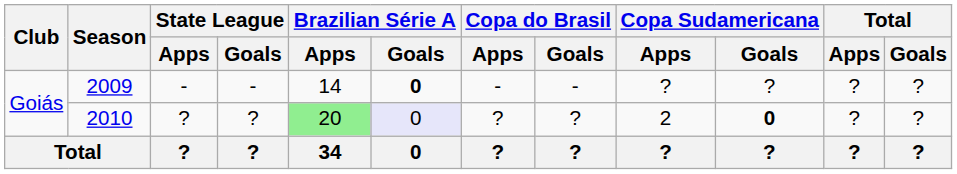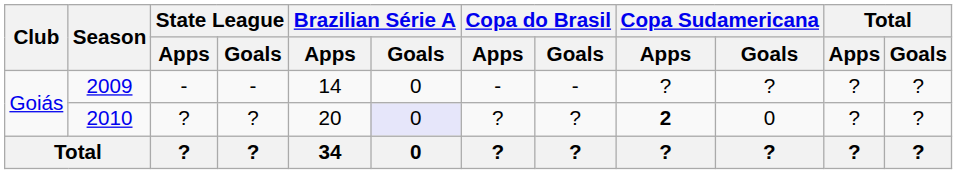(416, 86) bold -> (416, 86) normal
(330, 119) lightgreen background -> (330, 119) no background
(665, 119) normal -> (665, 119) bold
(769, 119) bold -> (769, 119) normal
